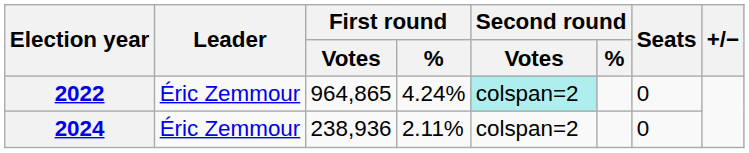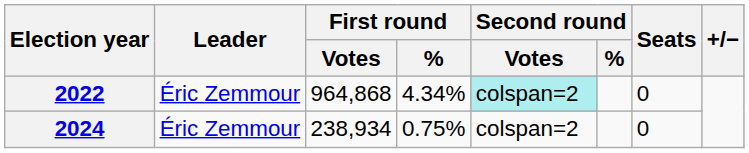(351, 93) 964,865 -> (351, 93) 964,868
(434, 93) 4.24% -> (434, 93) 4.34%
(351, 128) 238,936 -> (351, 128) 238,934
(433, 128) 2.11% -> (434, 128) 0.75%
